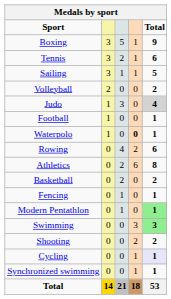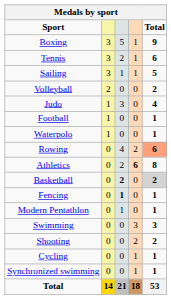(155, 103) lightgrey background -> (155, 103) no background
(136, 134) bold -> (136, 134) normal
(155, 149) no background -> (155, 149) lightsalmon background
(136, 164) normal -> (136, 164) bold
(122, 180) normal -> (122, 180) bold
(155, 180) no background -> (155, 180) lightgrey background
(122, 195) normal -> (122, 195) bold
(155, 210) lightgreen background -> (155, 210) no background
(155, 225) lightgreen background -> (155, 225) no background
(155, 256) lavender background -> (155, 256) no background
